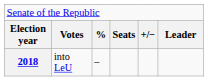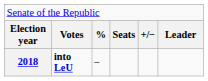(63, 62) normal -> (63, 62) bold
